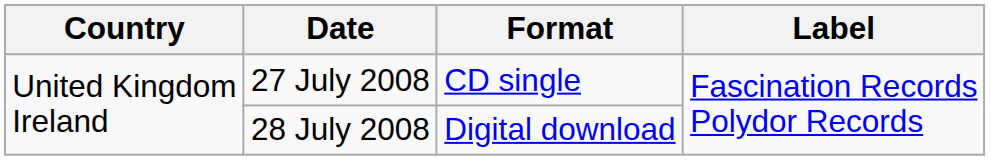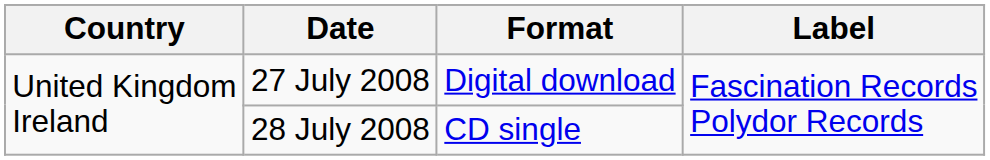(513, 79) CD single -> (560, 79) Digital download
(560, 129) Digital download -> (513, 129) CD single
